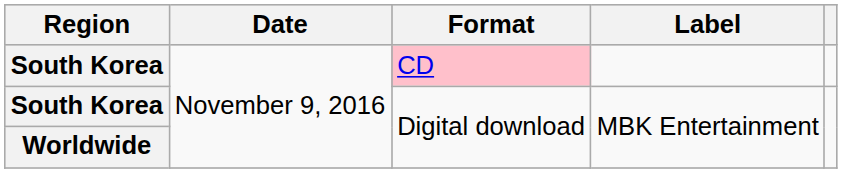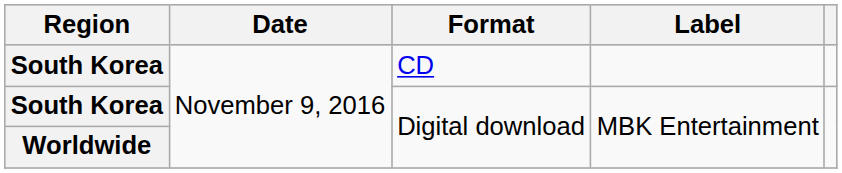(416, 65) pink background -> (416, 65) no background
